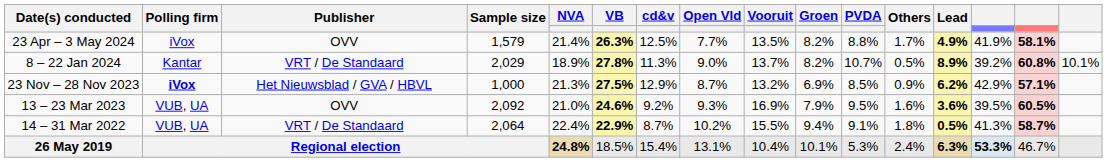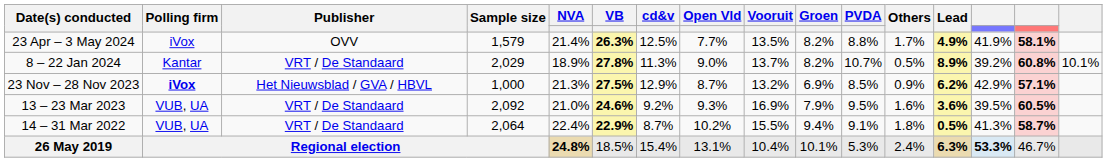(344, 105) OVV -> (344, 105) VRT / De Standaard
